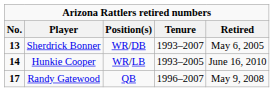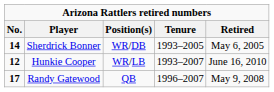(14, 45) 13 -> (14, 45) 14
(180, 45) 1993–2007 -> (180, 45) 1993–2005
(14, 62) 14 -> (14, 62) 12
(180, 62) 1993–2005 -> (180, 62) 1993–2007
